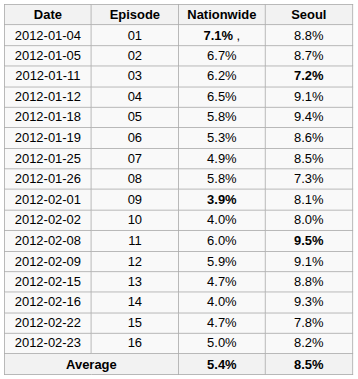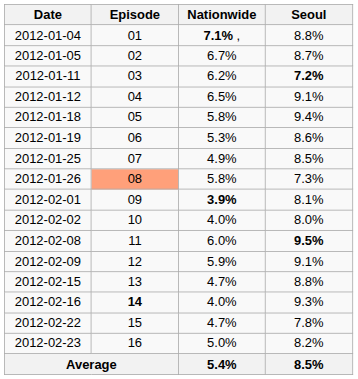(135, 179) no background -> (135, 179) lightsalmon background
(135, 302) normal -> (135, 302) bold
